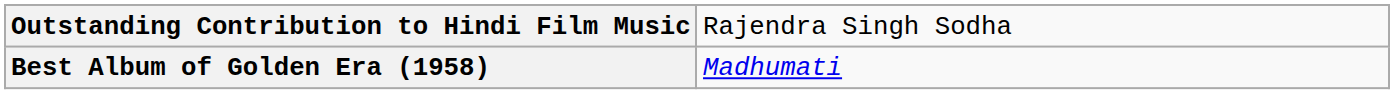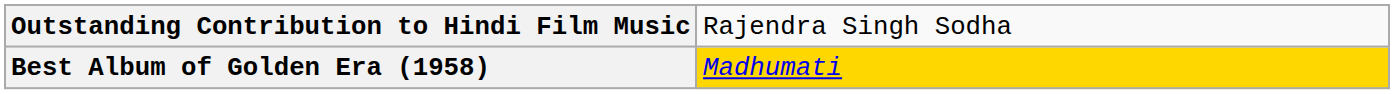(773, 68) no background -> (773, 68) gold background
